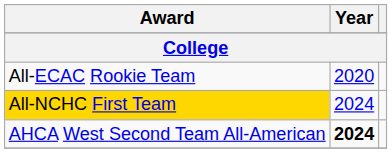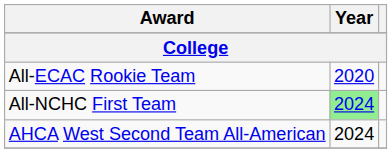(92, 104) gold background -> (92, 104) no background
(354, 104) no background -> (354, 104) lightgreen background
(354, 133) bold -> (354, 133) normal
